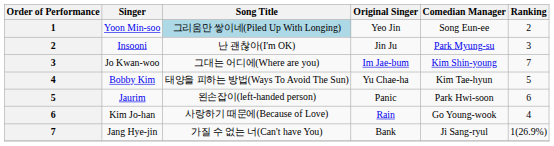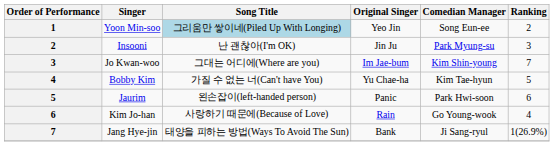(257, 80) 태양을 피하는 방법(Ways To Avoid The Sun) -> (257, 80) 가질 수 없는 너(Can't have You)
(257, 132) 가질 수 없는 너(Can't have You) -> (257, 132) 태양을 피하는 방법(Ways To Avoid The Sun)
